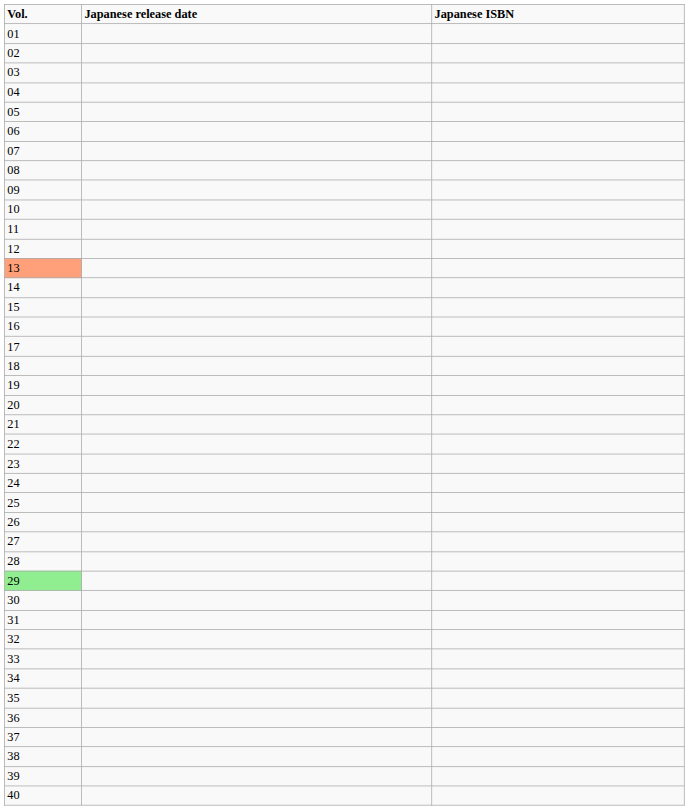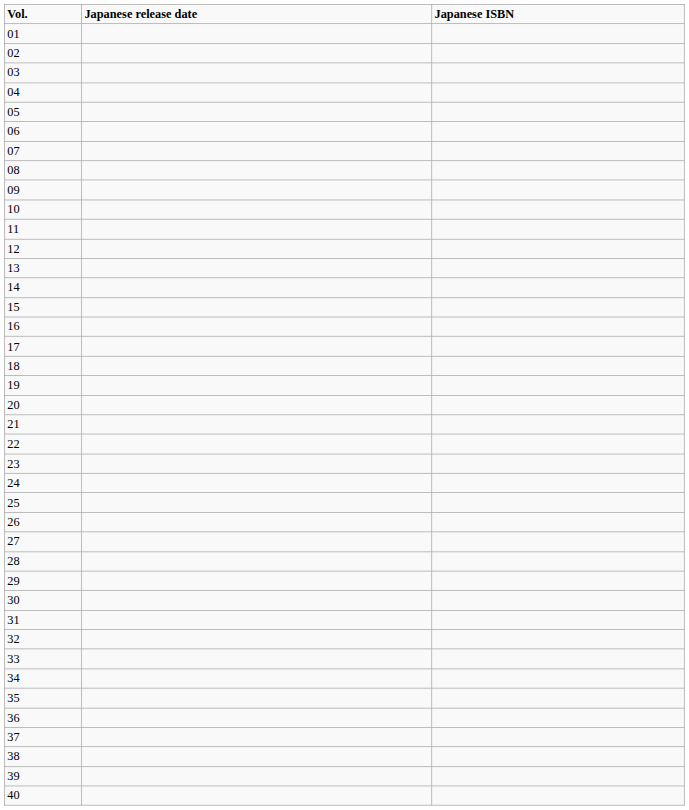(13, 268) lightsalmon background -> (13, 268) no background
(13, 580) lightgreen background -> (13, 580) no background
